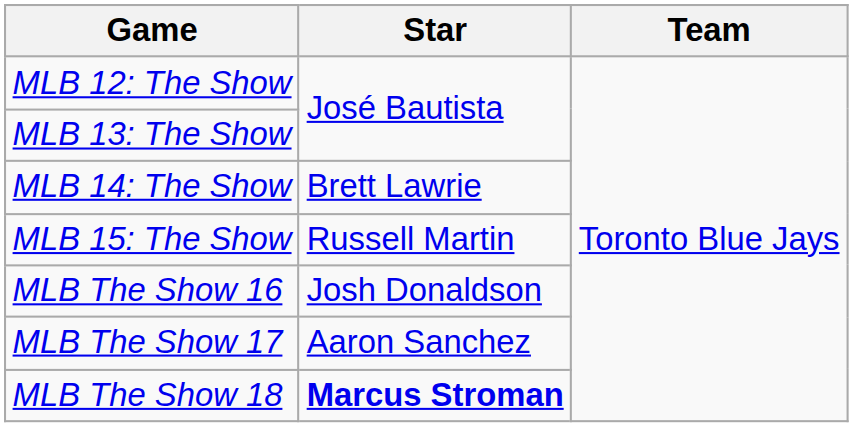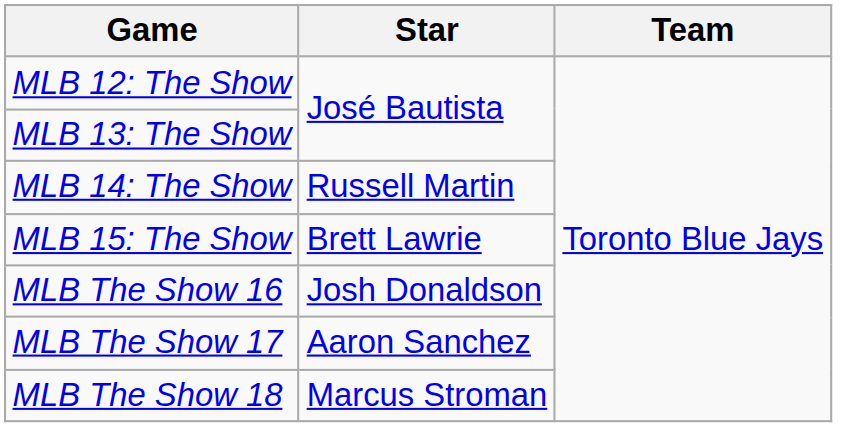(394, 186) Brett Lawrie -> (411, 186) Russell Martin
(411, 238) Russell Martin -> (394, 238) Brett Lawrie
(435, 394) bold -> (427, 394) normal
